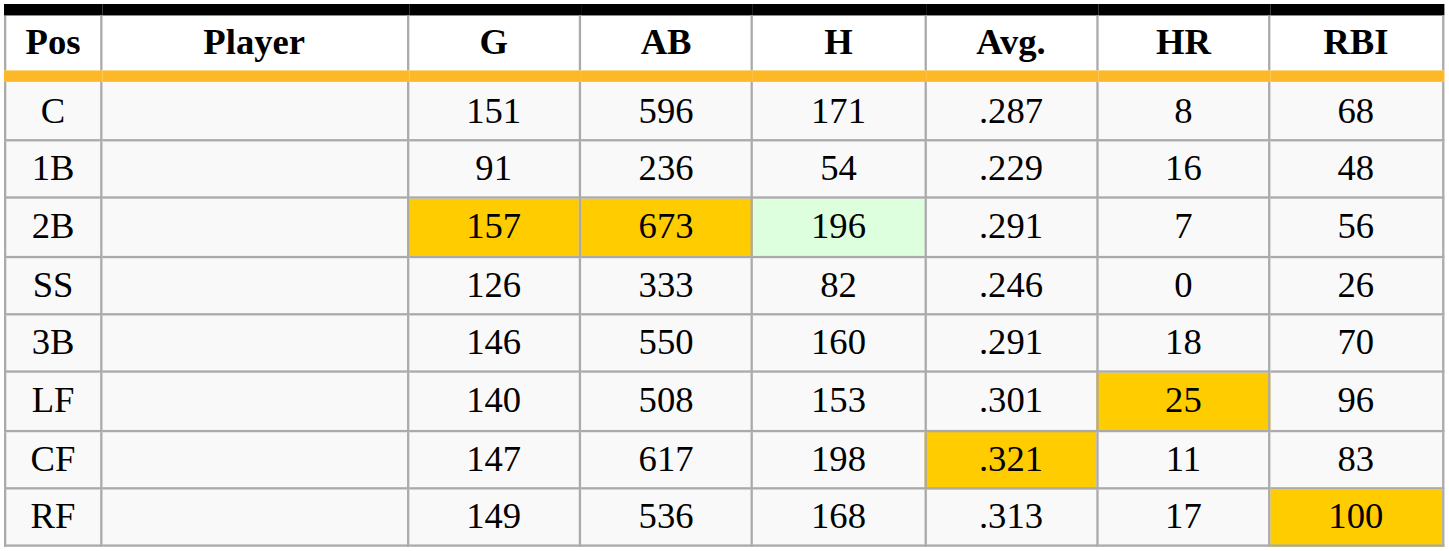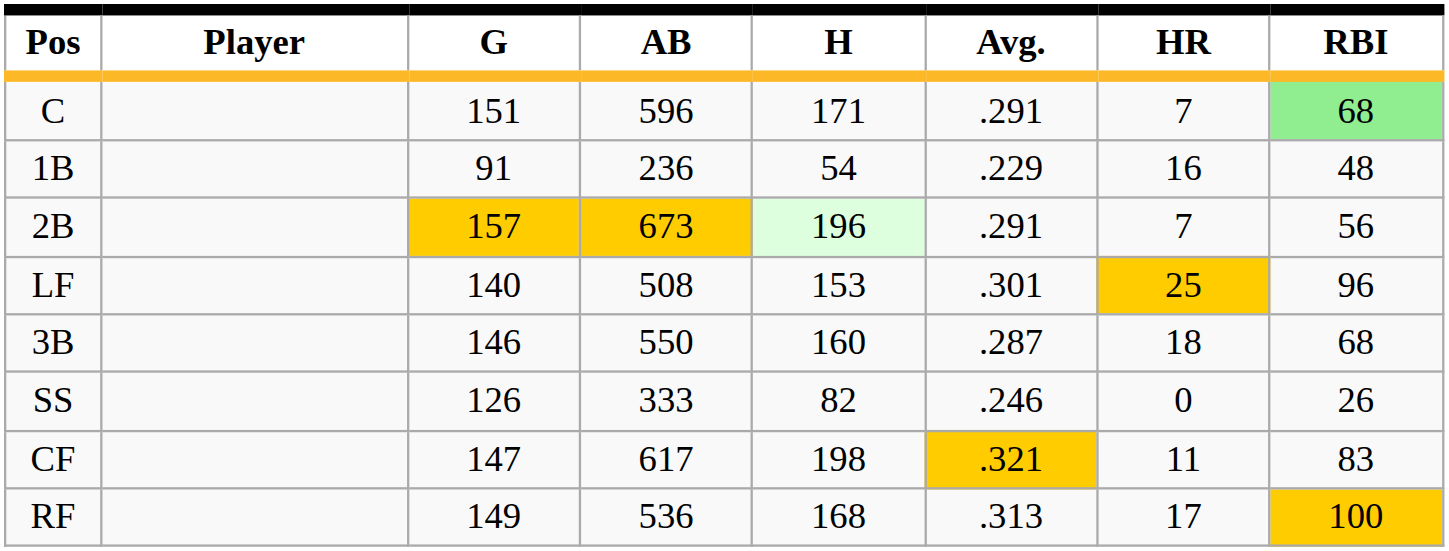(1011, 109) .287 -> (1011, 109) .291
(1183, 109) 8 -> (1183, 109) 7
(1356, 109) no background -> (1356, 109) lightgreen background
rows swapped: (53, 284) <-> (53, 400)
(1011, 342) .291 -> (1011, 342) .287
(1356, 342) 70 -> (1356, 342) 68
